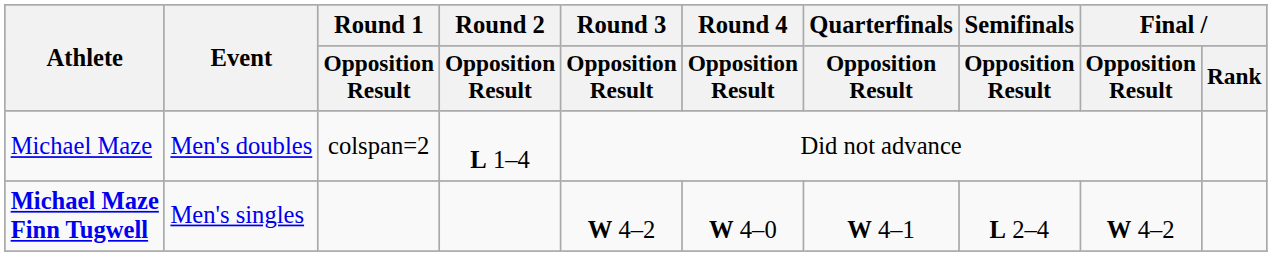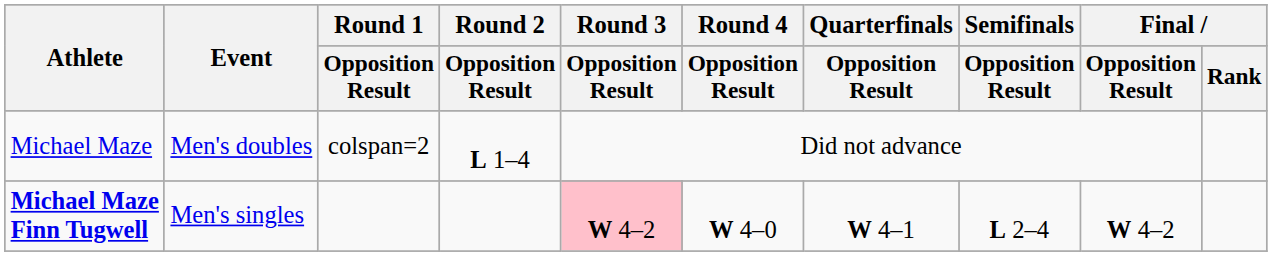(621, 230) no background -> (621, 230) pink background
